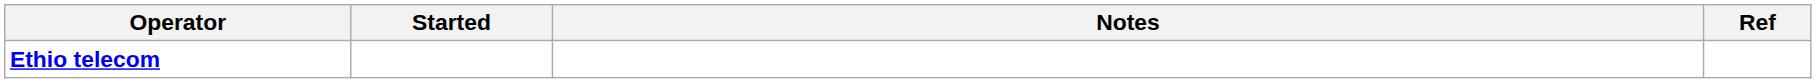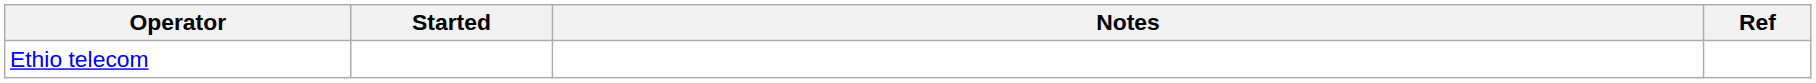(85, 58) bold -> (79, 58) normal
